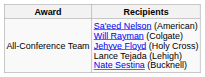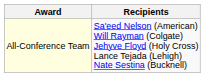(48, 46) no background -> (48, 46) lightyellow background
